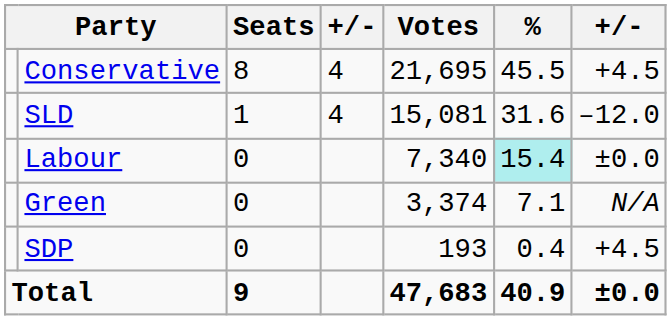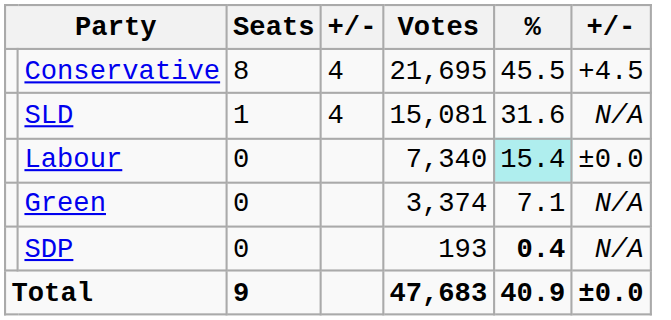(619, 116) –12.0 -> (619, 116) N/A
(541, 249) normal -> (541, 249) bold
(627, 249) +4.5 -> (619, 249) N/A
